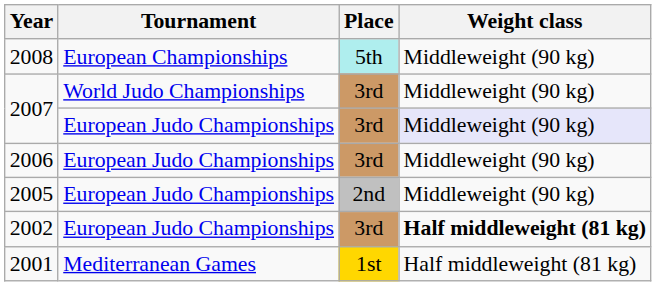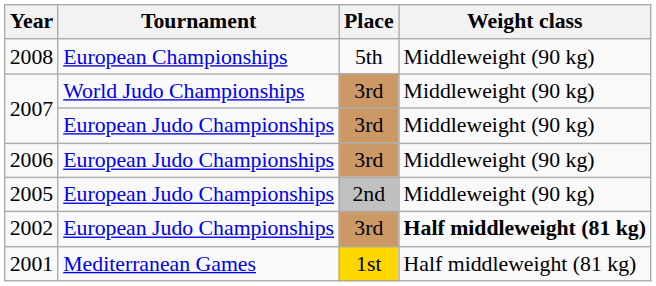(369, 56) paleturquoise background -> (369, 56) no background
(499, 125) lavender background -> (499, 125) no background
